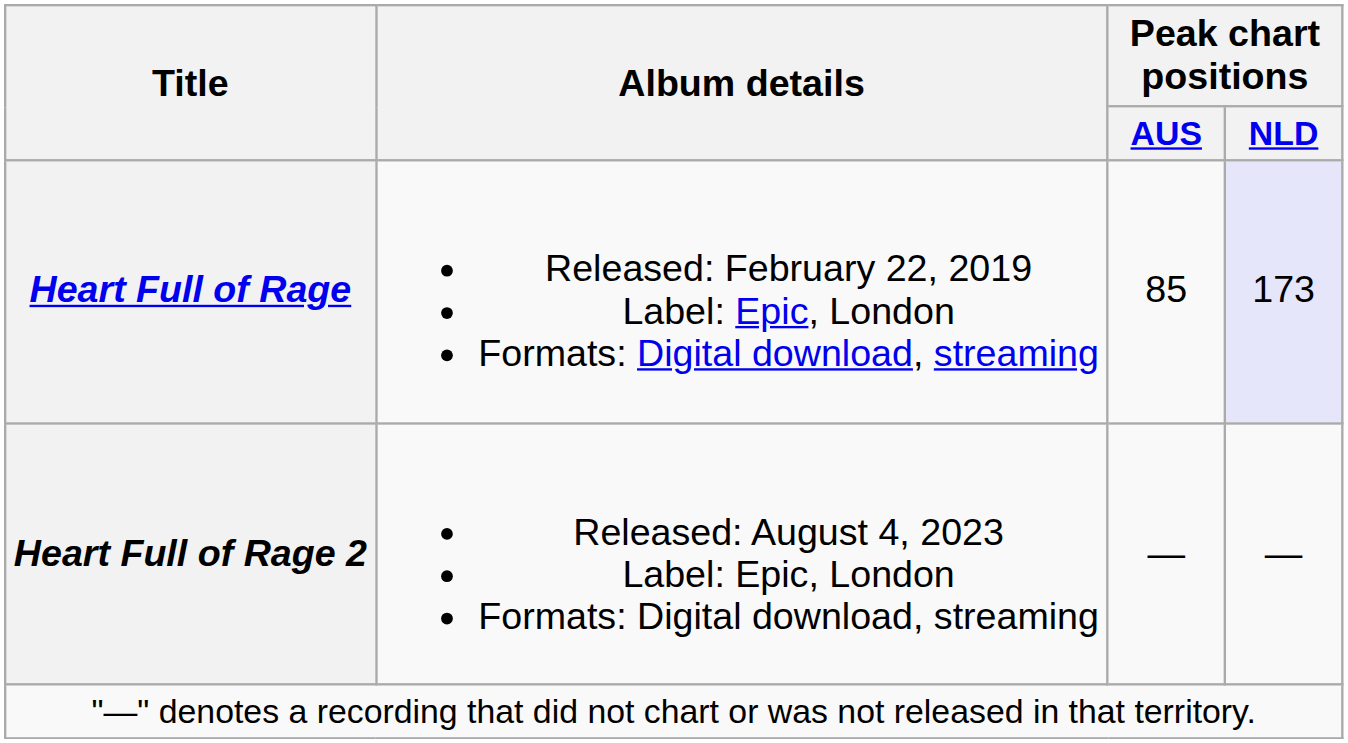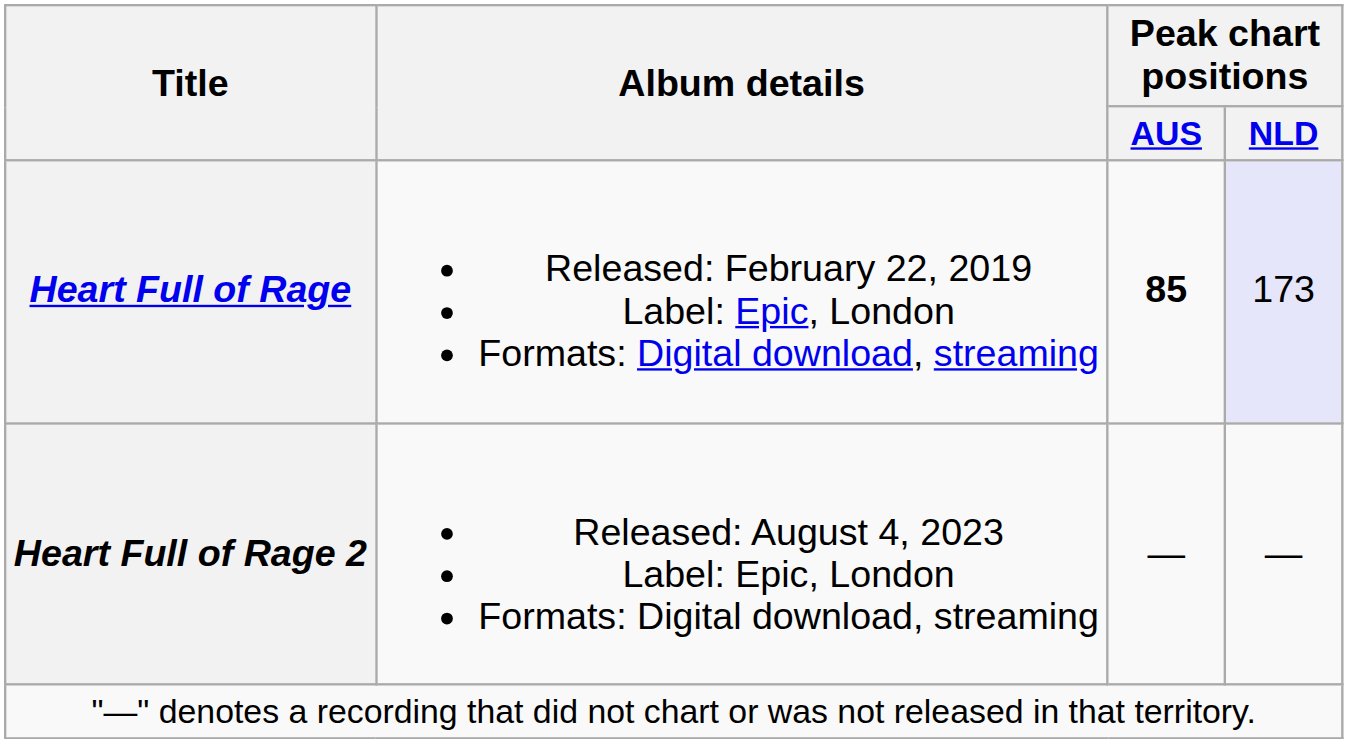(1166, 290) normal -> (1166, 290) bold
